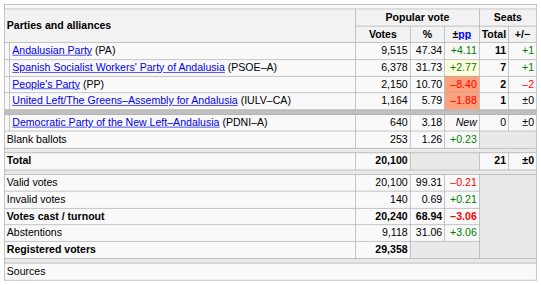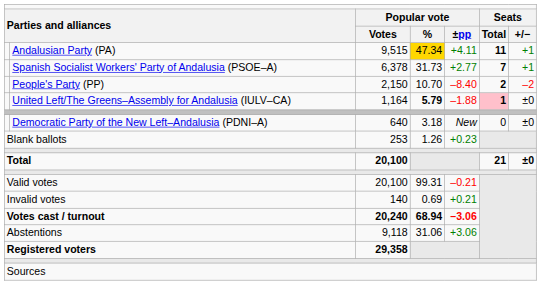(429, 51) no background -> (429, 51) gold background
(463, 67) lightyellow background -> (463, 67) no background
(464, 84) lightsalmon background -> (464, 84) no background
(432, 101) normal -> (432, 101) bold
(464, 101) lightsalmon background -> (464, 101) no background
(503, 101) no background -> (503, 101) pink background
